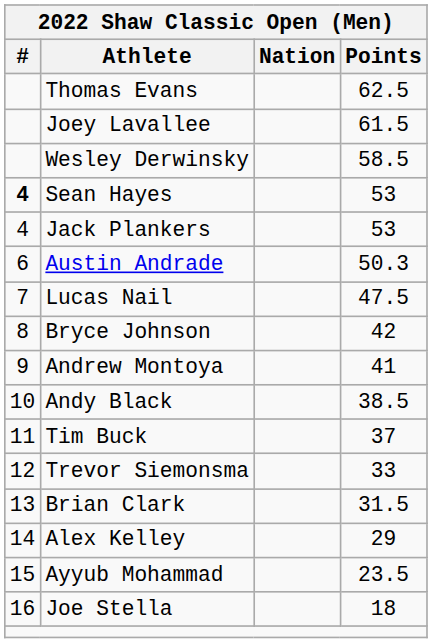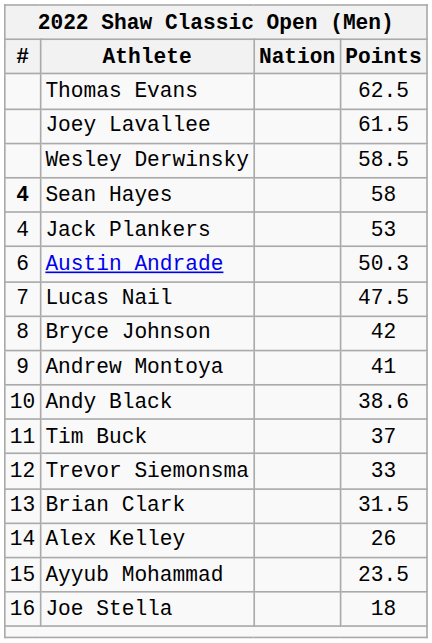(383, 195) 53 -> (383, 195) 58
(383, 402) 38.5 -> (383, 402) 38.6
(383, 540) 29 -> (383, 540) 26
